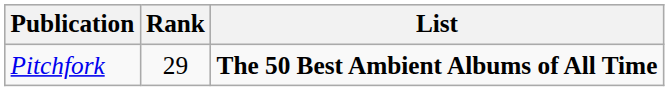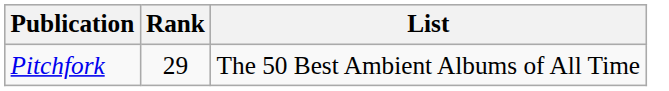(437, 64) bold -> (428, 64) normal
